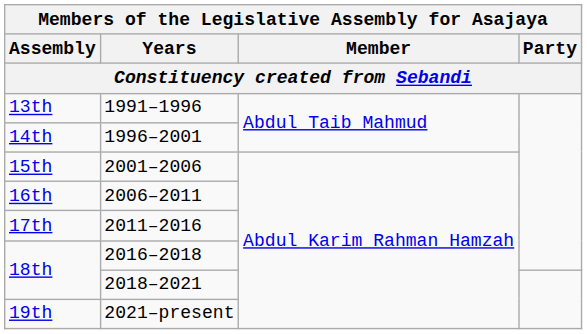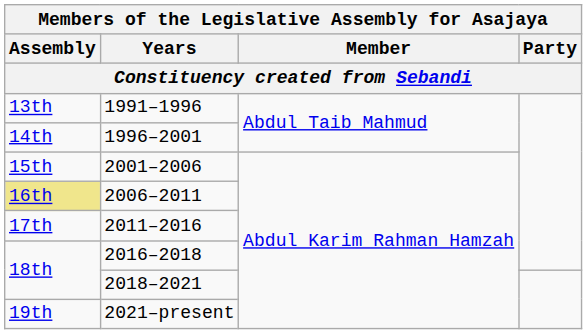(31, 196) no background -> (31, 196) khaki background
